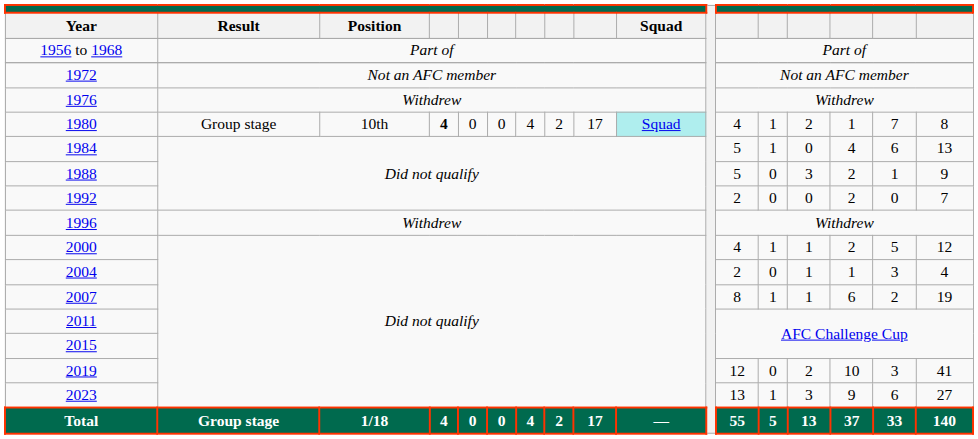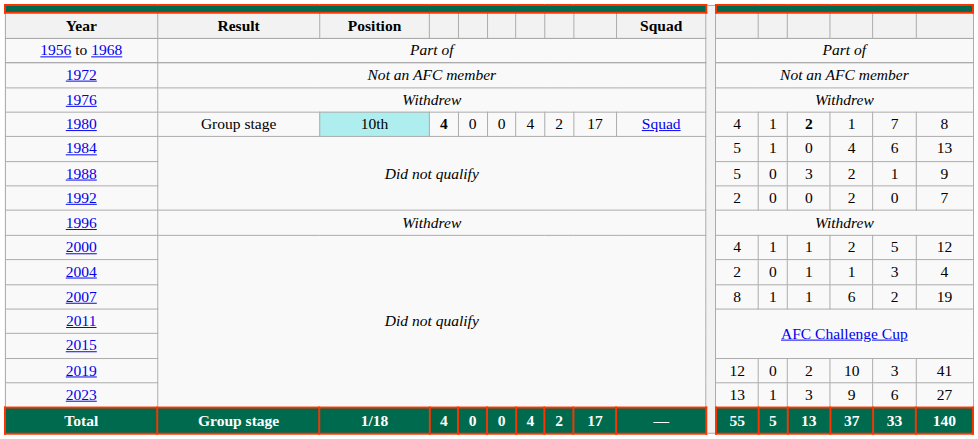(375, 124) no background -> (375, 124) paleturquoise background
(661, 124) paleturquoise background -> (661, 124) no background
(809, 124) normal -> (809, 124) bold
